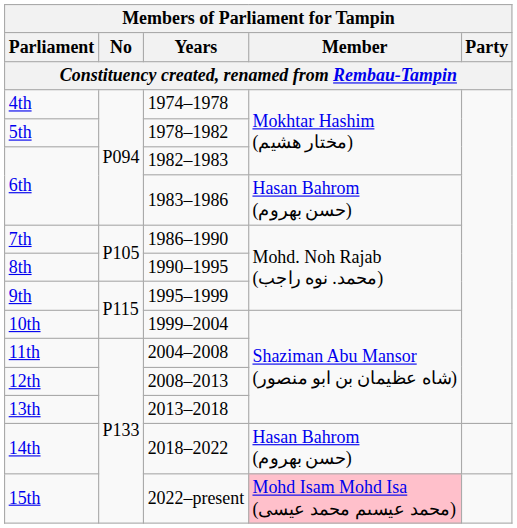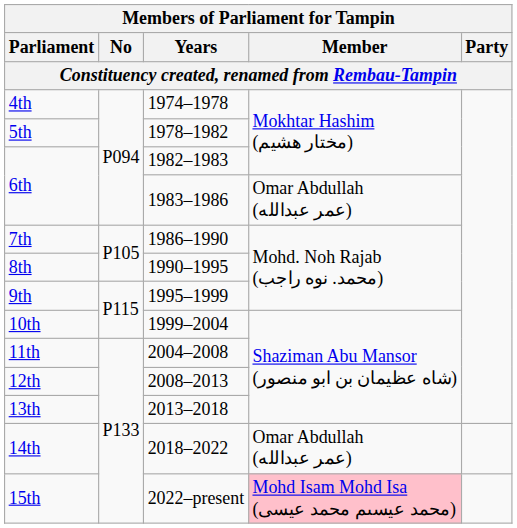(306, 199) Hasan Bahrom (حسن بهروم) -> (308, 199) Omar Abdullah (عمر عبدالله)
(306, 448) Hasan Bahrom (حسن بهروم) -> (308, 448) Omar Abdullah (عمر عبدالله)
